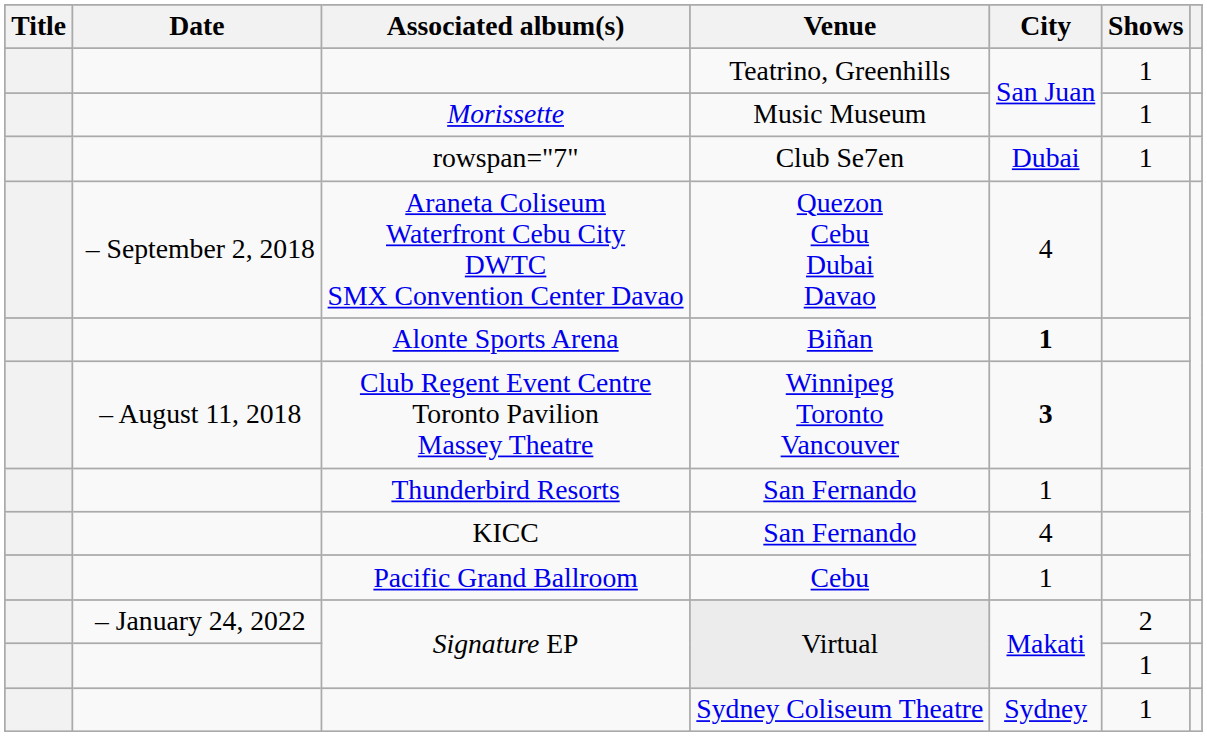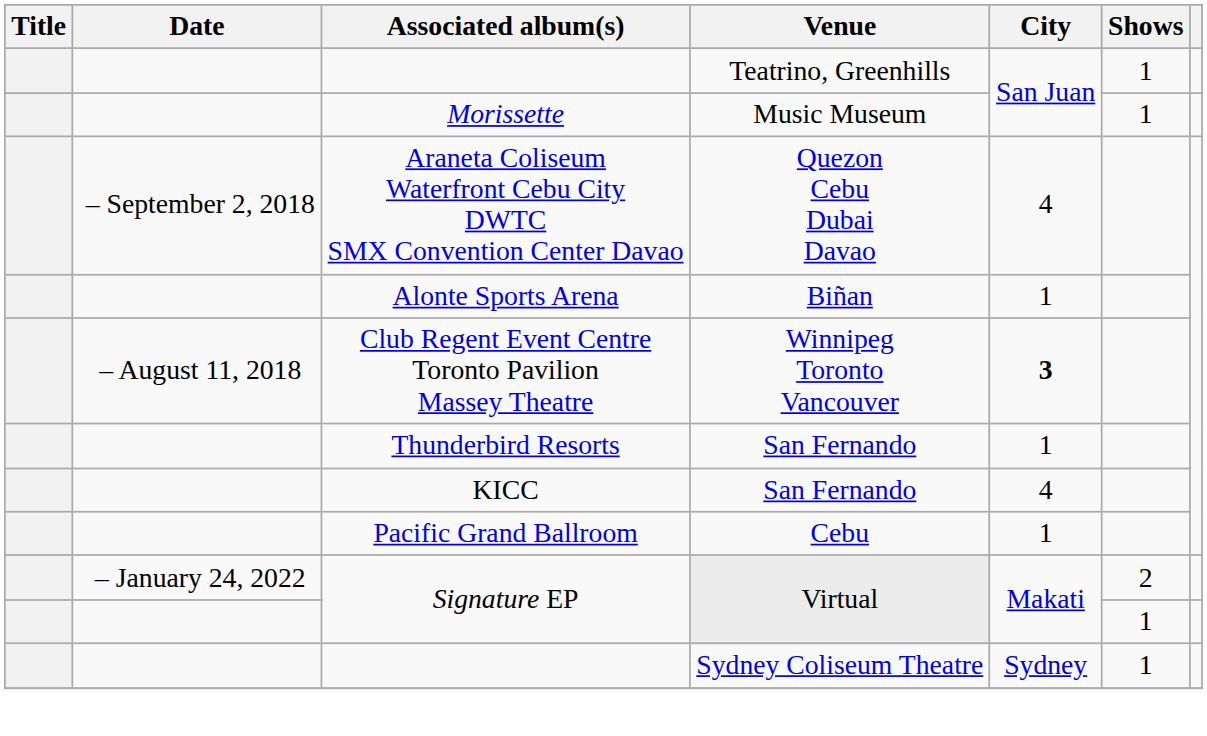- row: (506, 158)
(1046, 339) bold -> (1046, 295) normal
